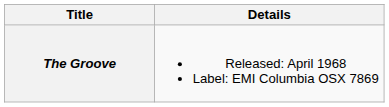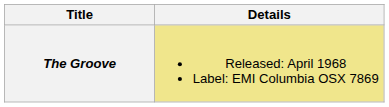(269, 71) no background -> (269, 71) khaki background
